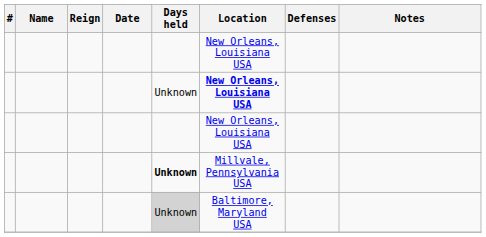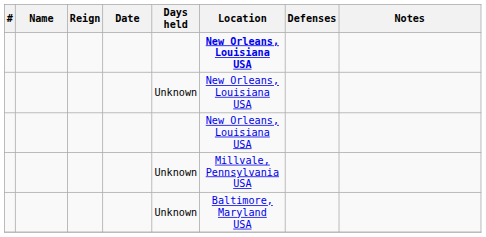(242, 53) normal -> (242, 53) bold
(242, 93) bold -> (242, 93) normal
(176, 172) bold -> (176, 172) normal
(176, 212) lightgrey background -> (176, 212) no background
